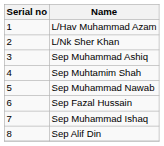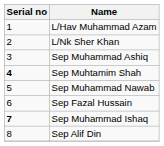(9, 73) normal -> (9, 73) bold
(9, 118) normal -> (9, 118) bold
